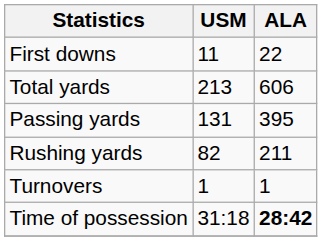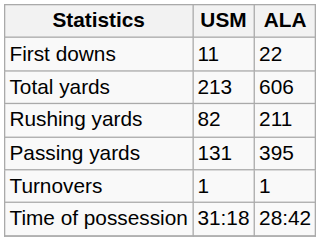rows swapped: (76, 152) <-> (75, 119)
(286, 218) bold -> (285, 218) normal
